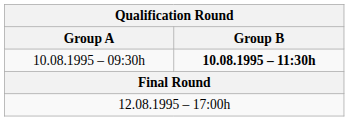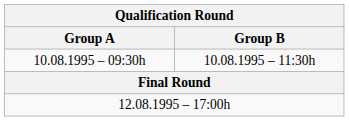(259, 59) bold -> (259, 59) normal
